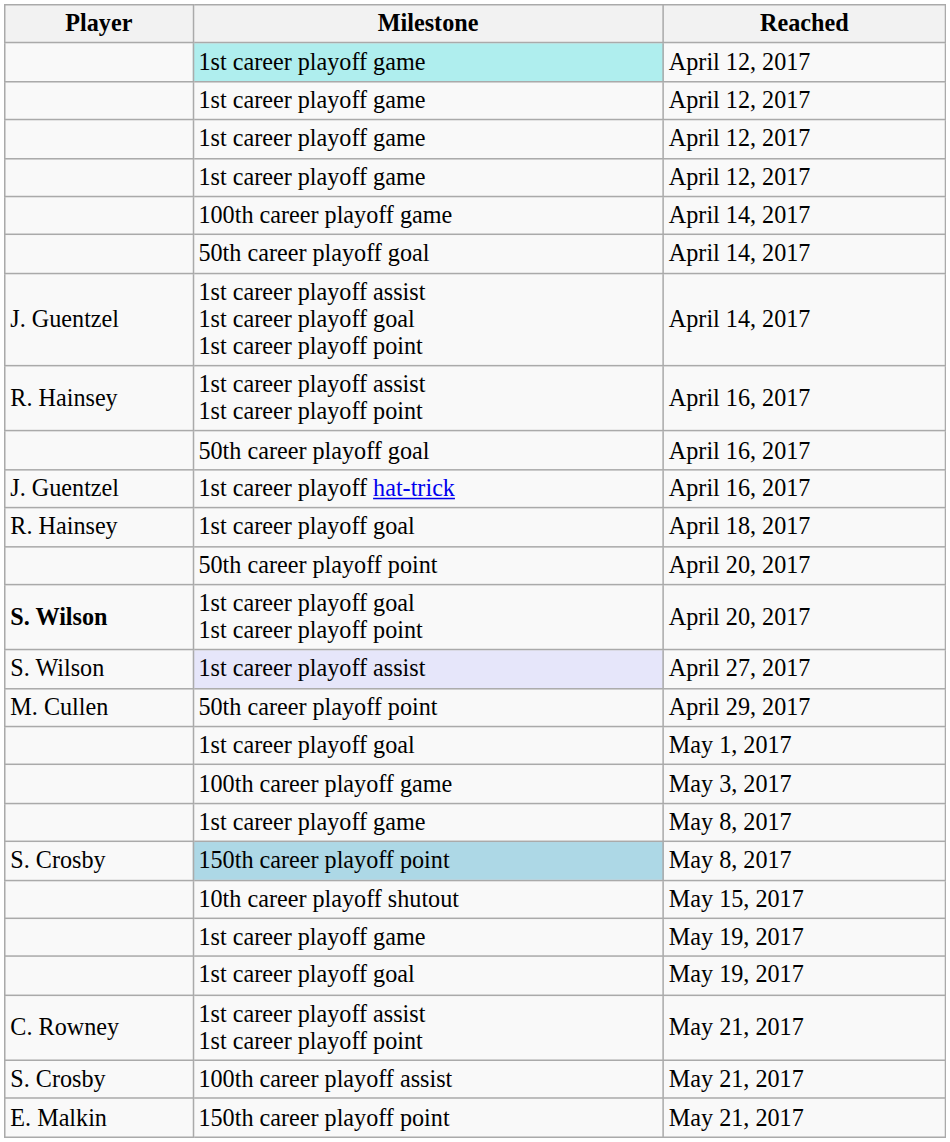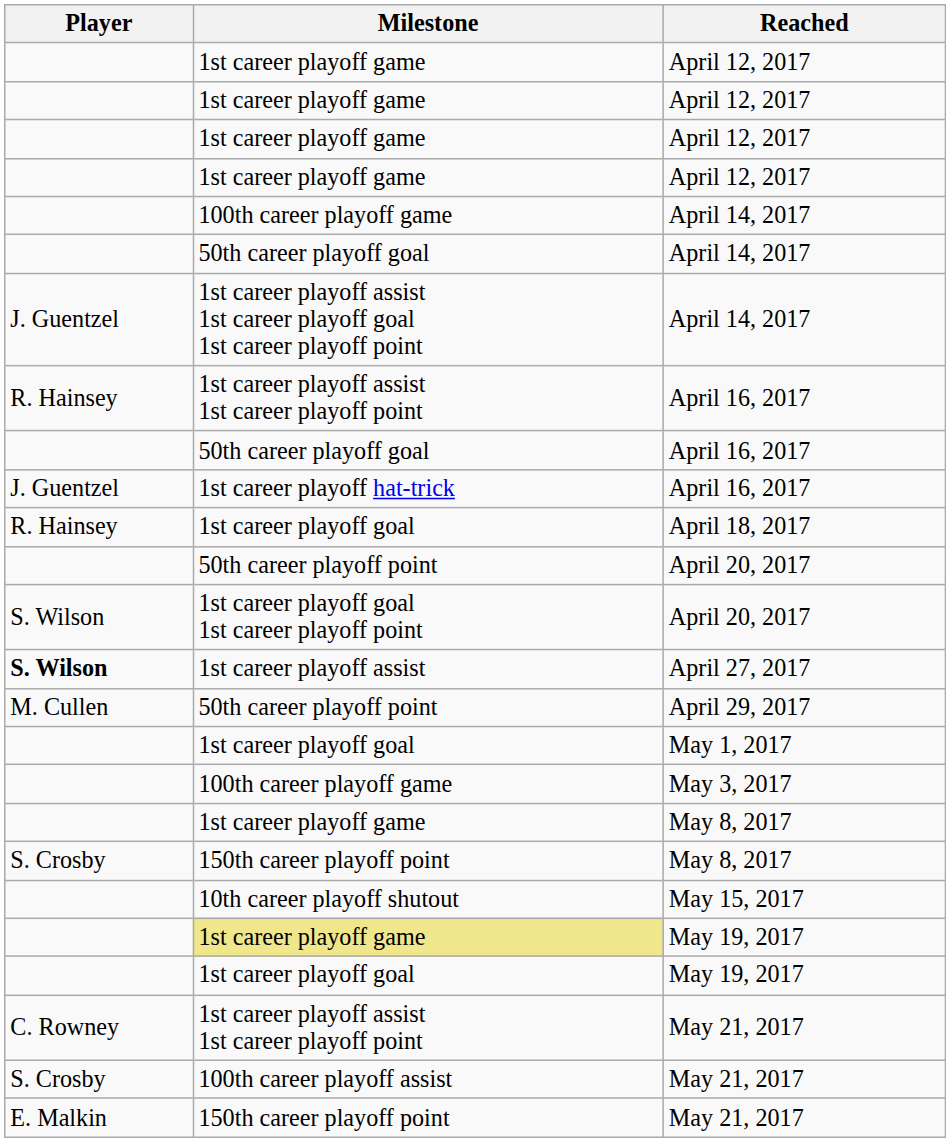(312, 61) paleturquoise background -> (312, 61) no background
(59, 616) bold -> (57, 616) normal
(57, 668) normal -> (59, 668) bold
(312, 668) lavender background -> (312, 668) no background
(324, 860) lightblue background -> (324, 860) no background
(312, 937) no background -> (312, 937) khaki background
